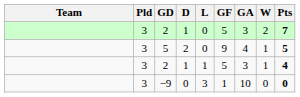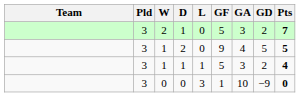columns swapped: (266, 13) <-> (166, 13)
